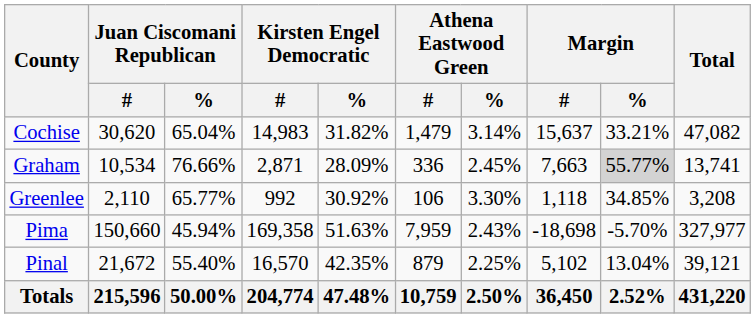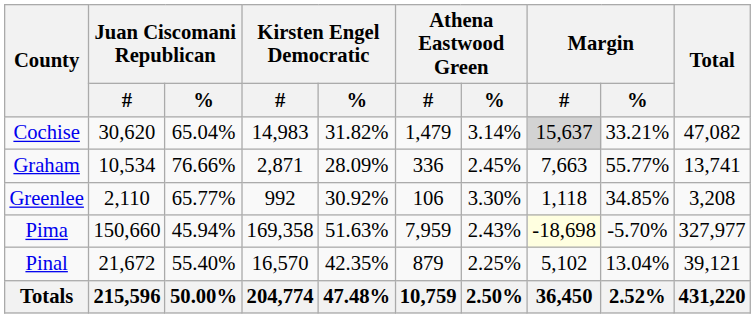(564, 132) no background -> (564, 132) lightgrey background
(637, 165) lightgrey background -> (637, 165) no background
(564, 230) no background -> (564, 230) lightyellow background
